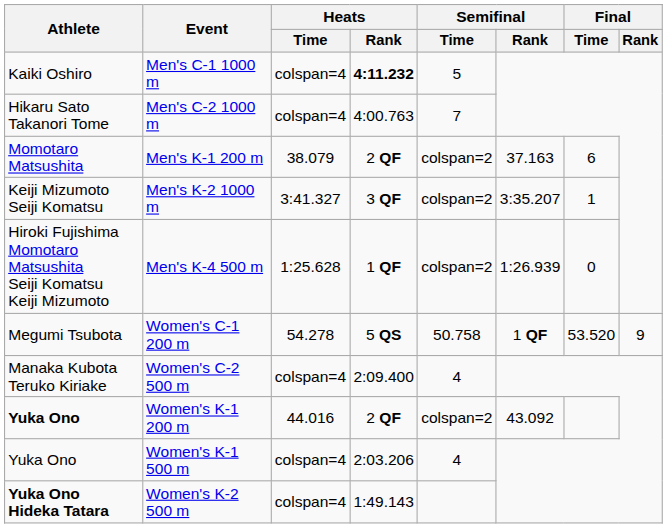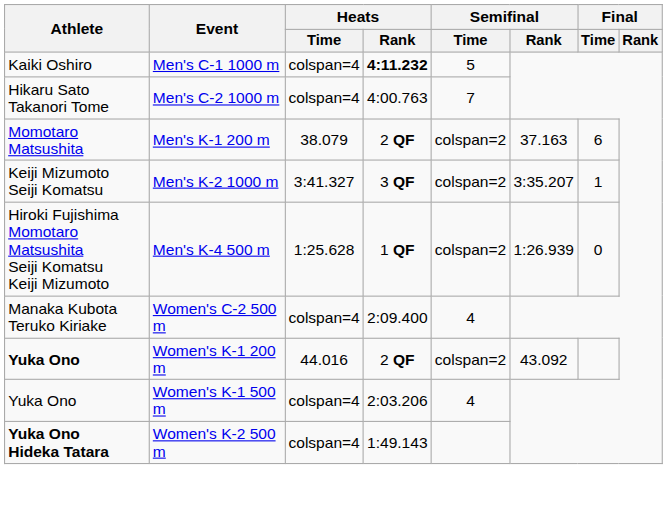- row: (193, 335)
